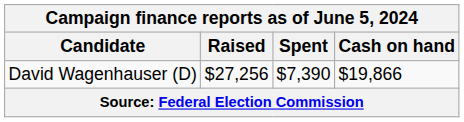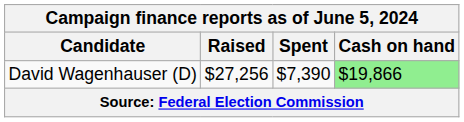(370, 74) no background -> (370, 74) lightgreen background
